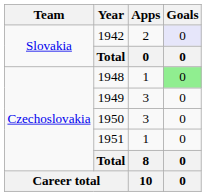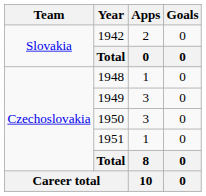(183, 35) lavender background -> (183, 35) no background
(183, 77) lightgreen background -> (183, 77) no background
